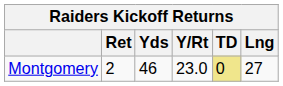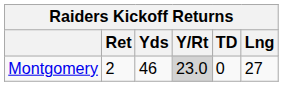(192, 68) no background -> (192, 68) lightgrey background
(220, 68) khaki background -> (220, 68) no background
